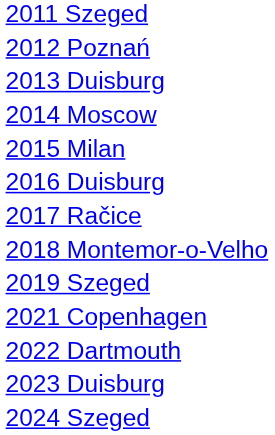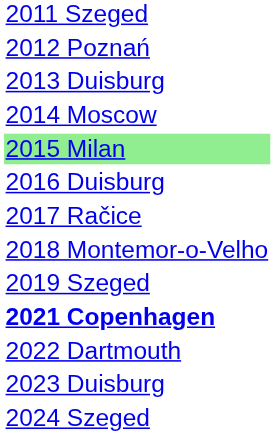(65, 148) no background -> (65, 148) lightgreen background
(106, 317) normal -> (110, 317) bold
